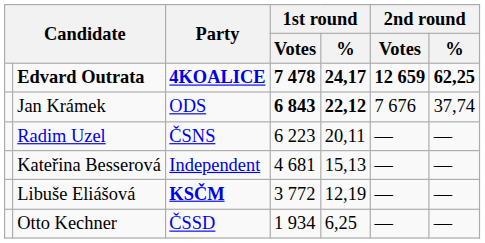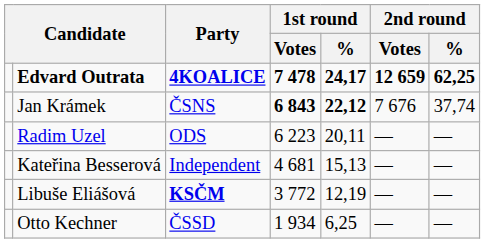(188, 106) ODS -> (192, 106) ČSNS
(192, 135) ČSNS -> (188, 135) ODS
